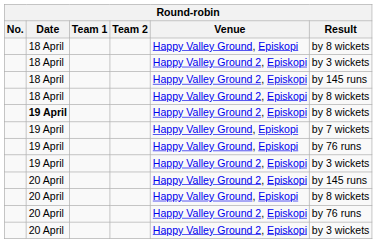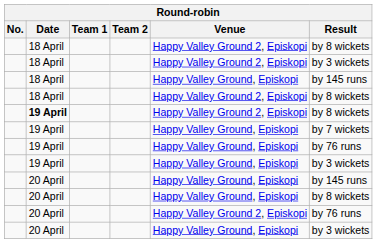(226, 46) Happy Valley Ground, Episkopi -> (230, 46) Happy Valley Ground 2, Episkopi
(230, 79) Happy Valley Ground 2, Episkopi -> (226, 79) Happy Valley Ground, Episkopi
(230, 163) Happy Valley Ground 2, Episkopi -> (226, 163) Happy Valley Ground, Episkopi
(230, 180) Happy Valley Ground 2, Episkopi -> (226, 180) Happy Valley Ground, Episkopi
(230, 230) Happy Valley Ground 2, Episkopi -> (226, 230) Happy Valley Ground, Episkopi
